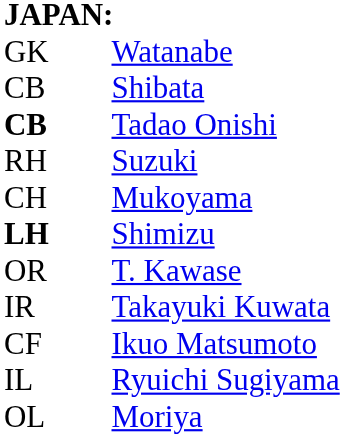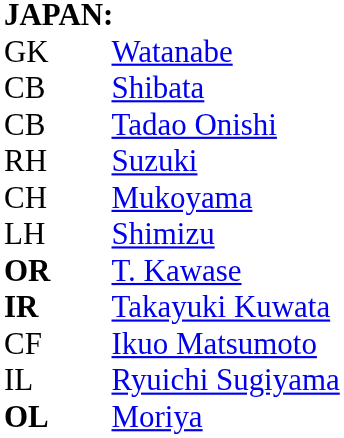(26, 124) bold -> (25, 124) normal
(26, 234) bold -> (25, 234) normal
(26, 270) normal -> (27, 270) bold
(19, 307) normal -> (21, 307) bold
(25, 416) normal -> (26, 416) bold
